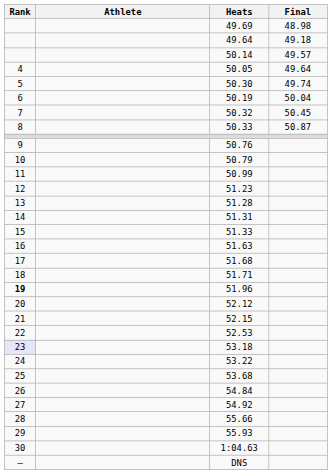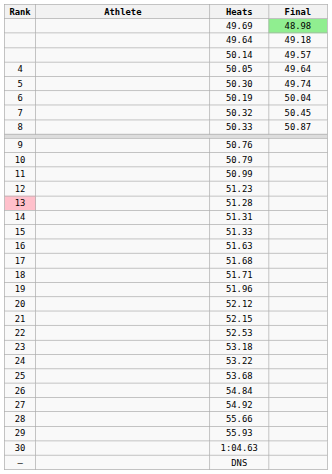(298, 26) no background -> (298, 26) lightgreen background
(20, 203) no background -> (20, 203) pink background
(20, 289) bold -> (20, 289) normal
(20, 347) lavender background -> (20, 347) no background
